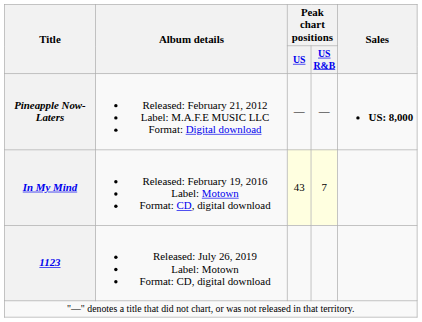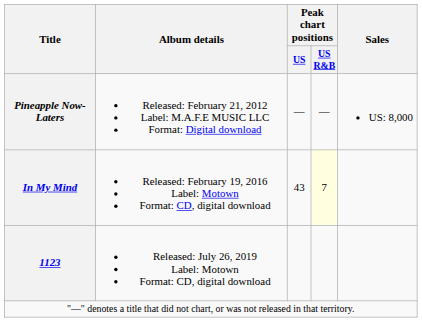(377, 118) bold -> (377, 118) normal
(299, 187) lightyellow background -> (299, 187) no background
